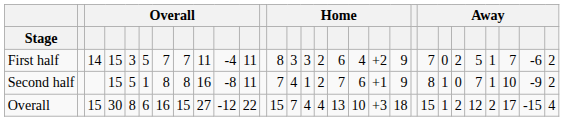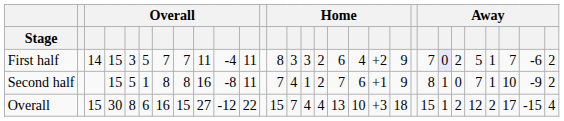(445, 60) no background -> (445, 60) lavender background
